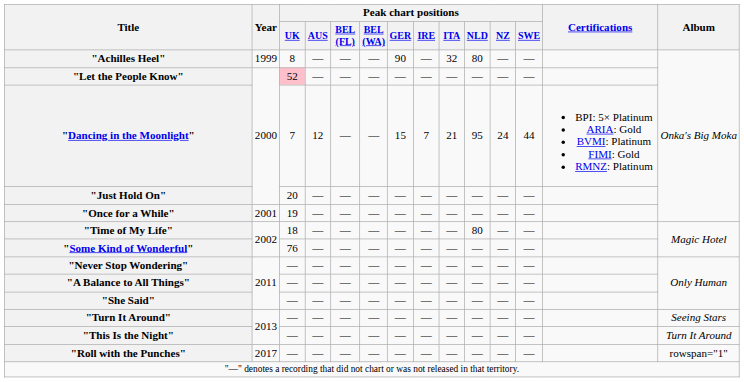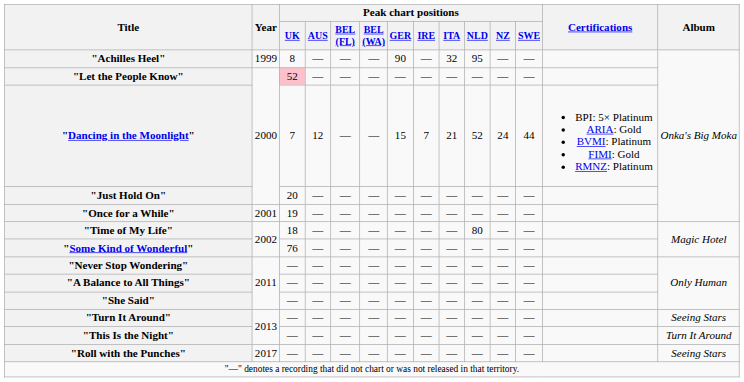(477, 58) 80 -> (477, 58) 95
(477, 135) 95 -> (477, 135) 52
(699, 353) rowspan="1" -> (699, 353) Seeing Stars
